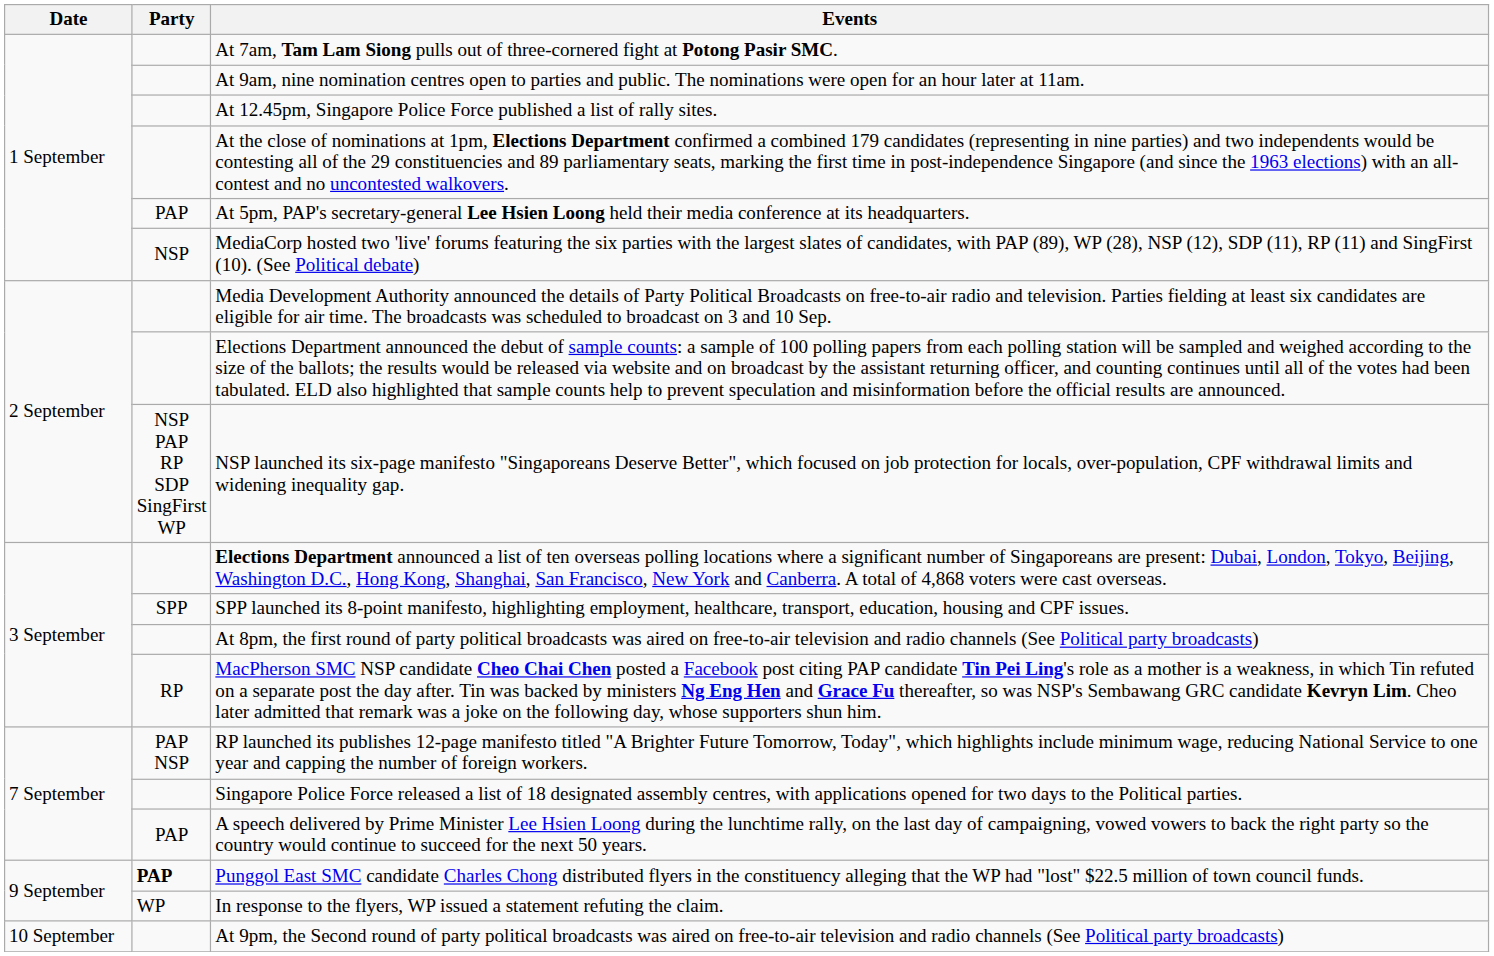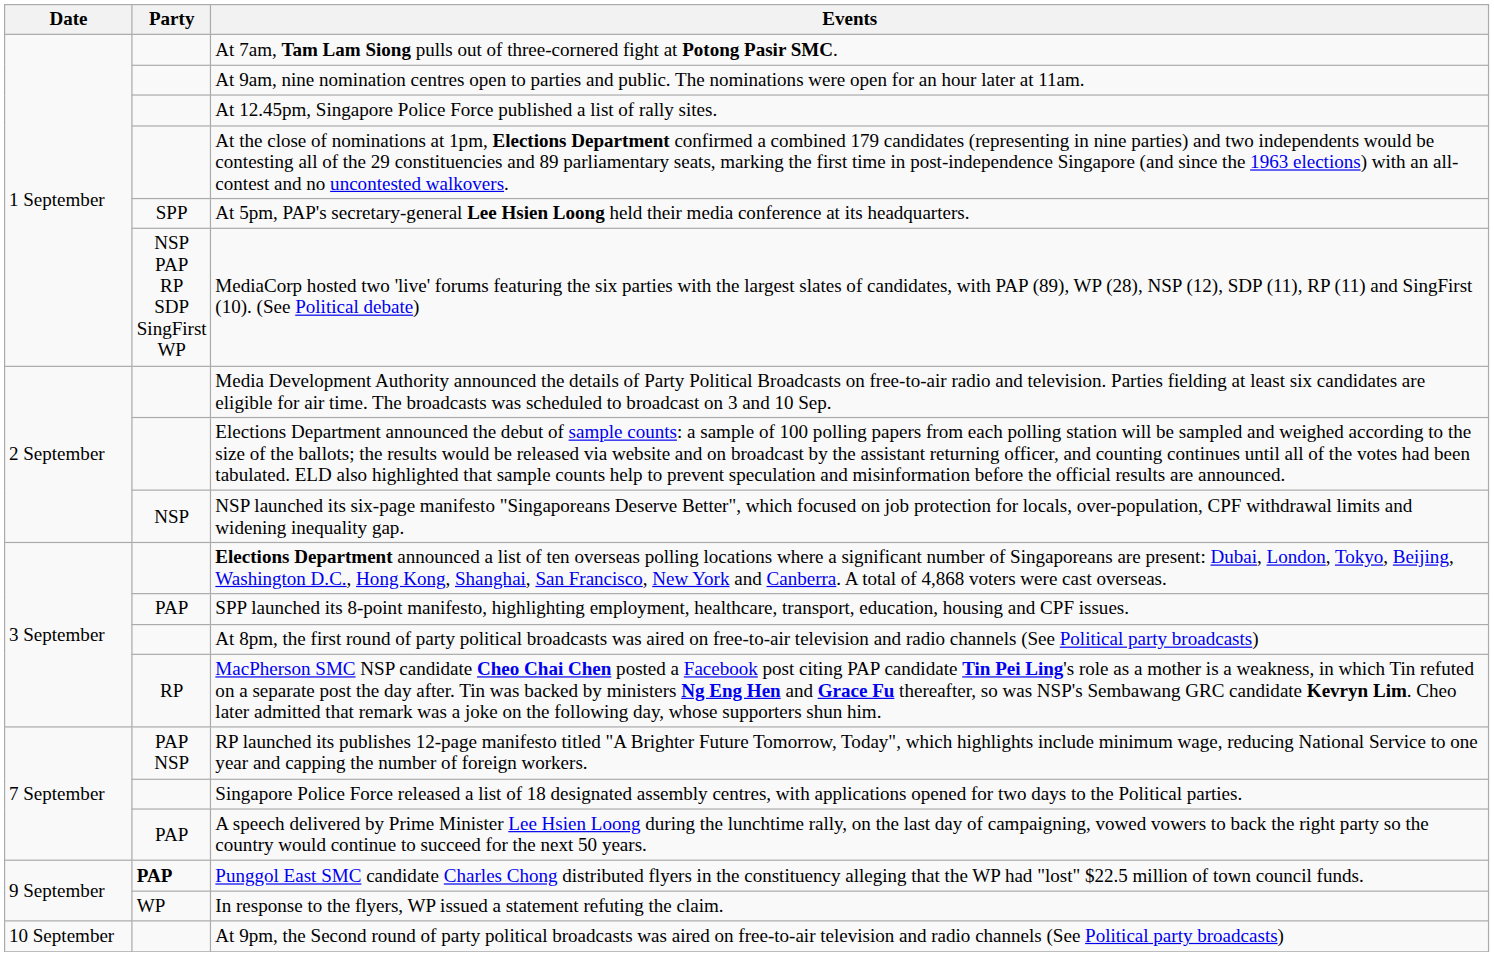(172, 213) PAP -> (172, 213) SPP
(172, 254) NSP -> (172, 297) NSP PAP RP SDP SingFirst WP
(172, 473) NSP PAP RP SDP SingFirst WP -> (172, 516) NSP
(172, 608) SPP -> (172, 608) PAP
